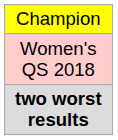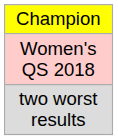(58, 109) bold -> (58, 109) normal
